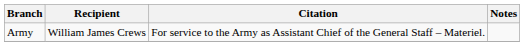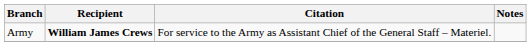(97, 32) normal -> (100, 32) bold
